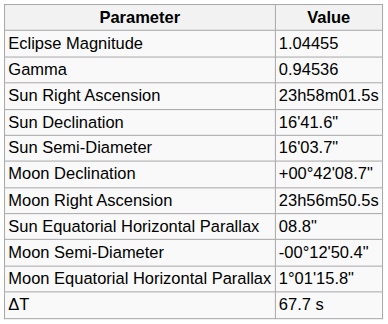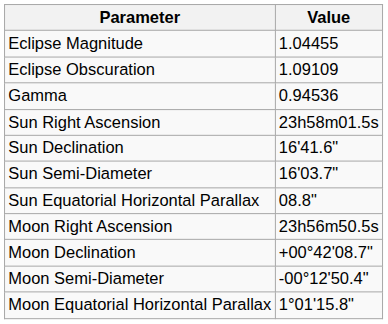+ row: (82, 69)
rows swapped: (134, 226) <-> (72, 174)
- row: (19, 305)
